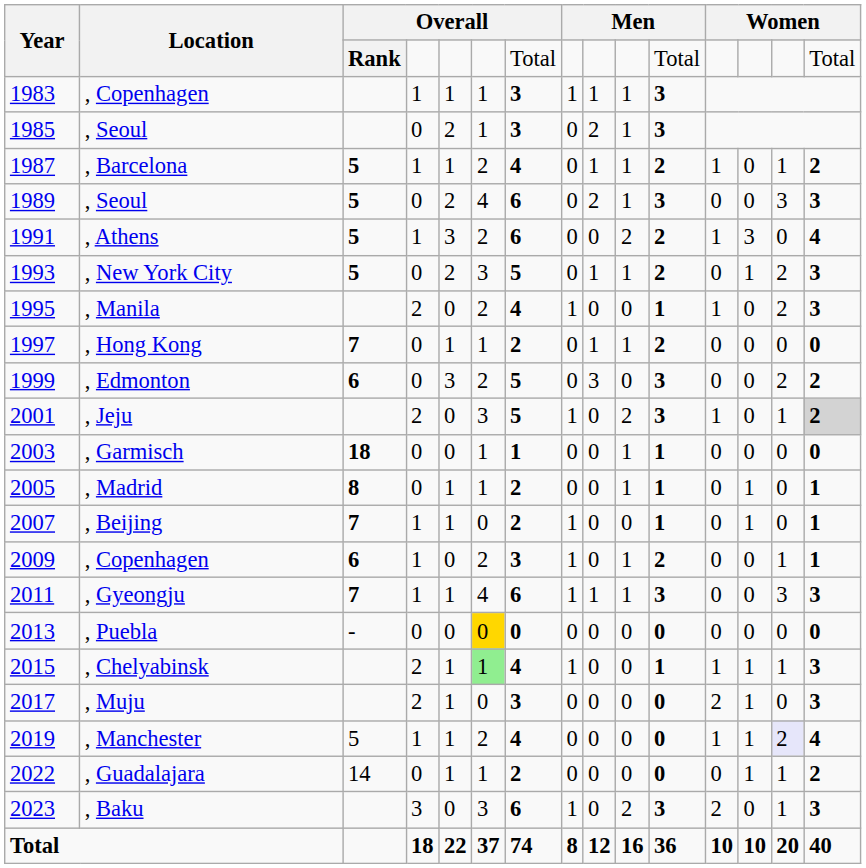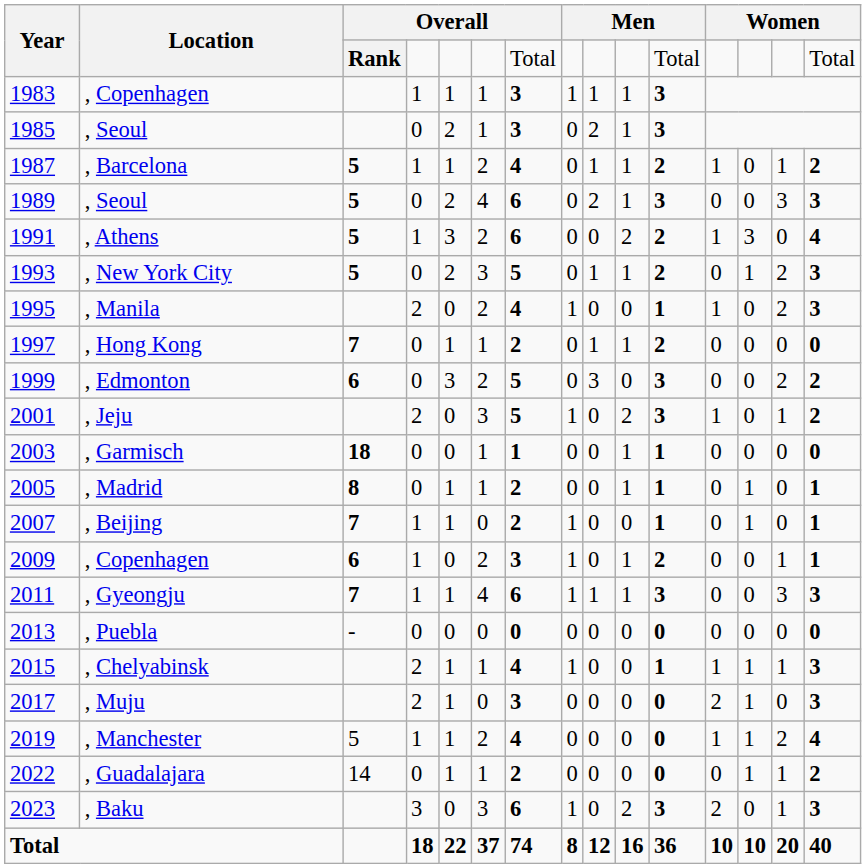(815, 415) lightgrey background -> (815, 415) no background
(483, 630) gold background -> (483, 630) no background
(483, 666) lightgreen background -> (483, 666) no background
(782, 737) lavender background -> (782, 737) no background
